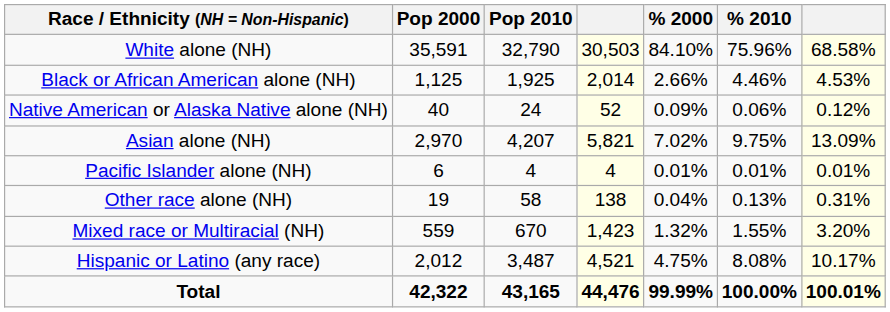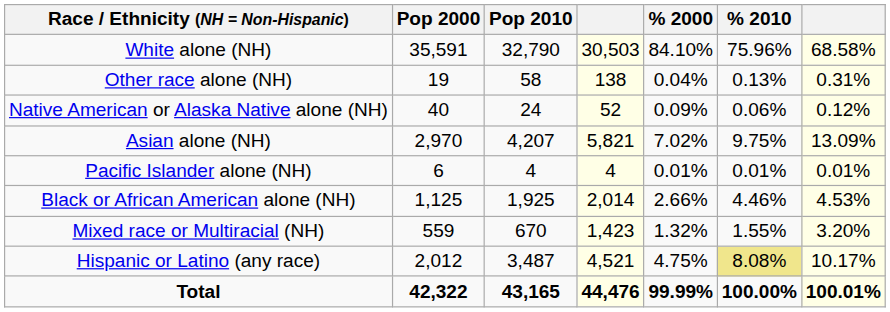rows swapped: (198, 79) <-> (198, 200)
(759, 261) no background -> (759, 261) khaki background
